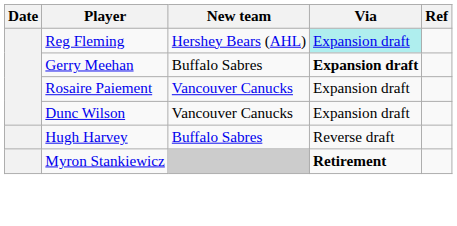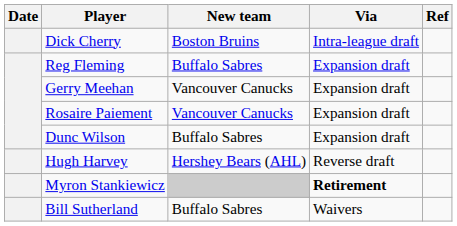+ row: (83, 40)
(239, 40) Hershey Bears (AHL) -> (217, 64) Buffalo Sabres
(361, 40) paleturquoise background -> (361, 64) no background
(217, 64) Buffalo Sabres -> (232, 88) Vancouver Canucks
(366, 64) bold -> (361, 88) normal
(232, 112) Vancouver Canucks -> (217, 137) Buffalo Sabres
(217, 137) Buffalo Sabres -> (239, 161) Hershey Bears (AHL)
+ row: (92, 209)
